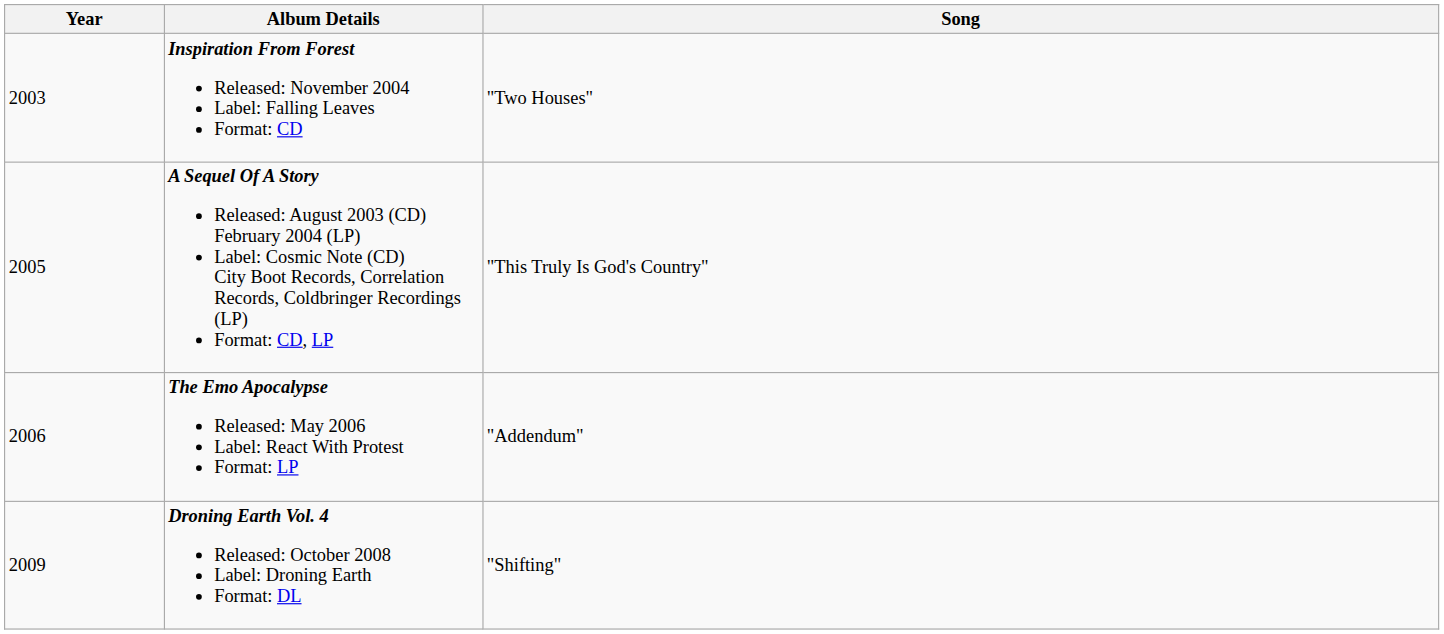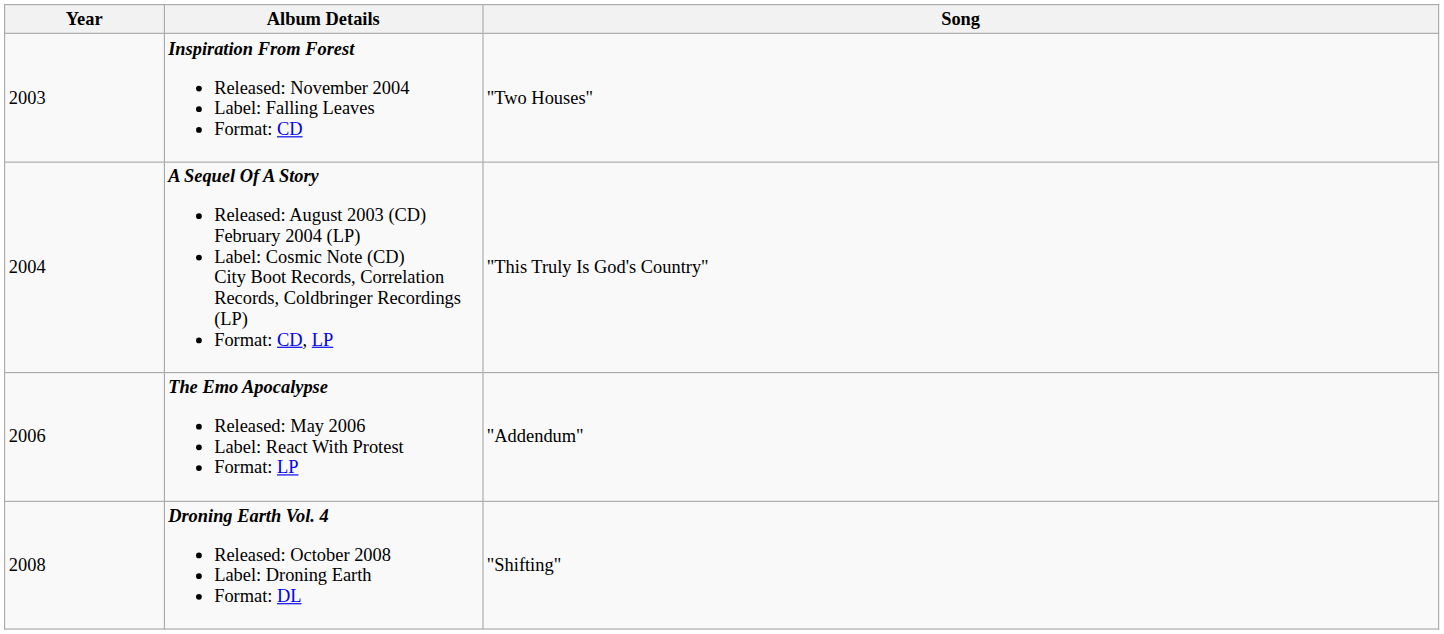(27, 267) 2005 -> (27, 267) 2004
(27, 564) 2009 -> (27, 564) 2008
